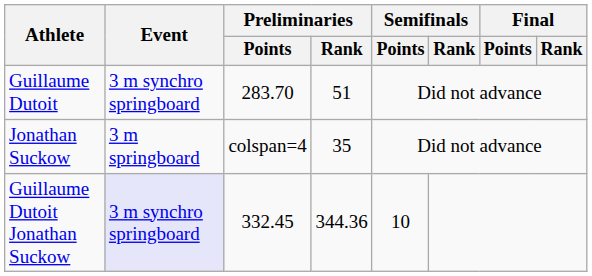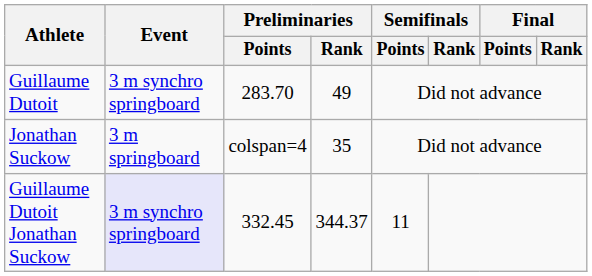(342, 92) 51 -> (342, 92) 49
(342, 222) 344.36 -> (342, 222) 344.37
(401, 222) 10 -> (401, 222) 11
